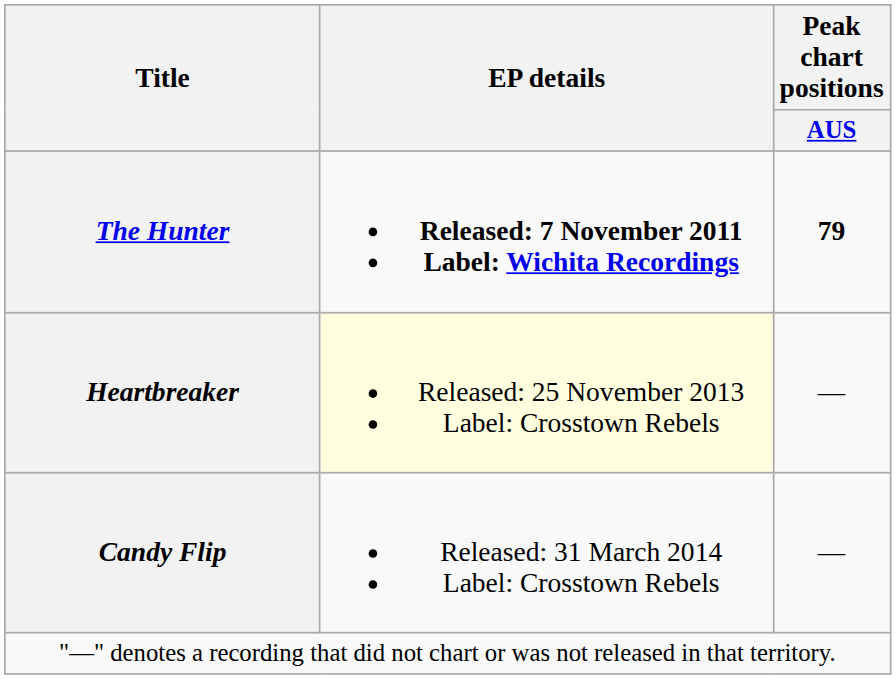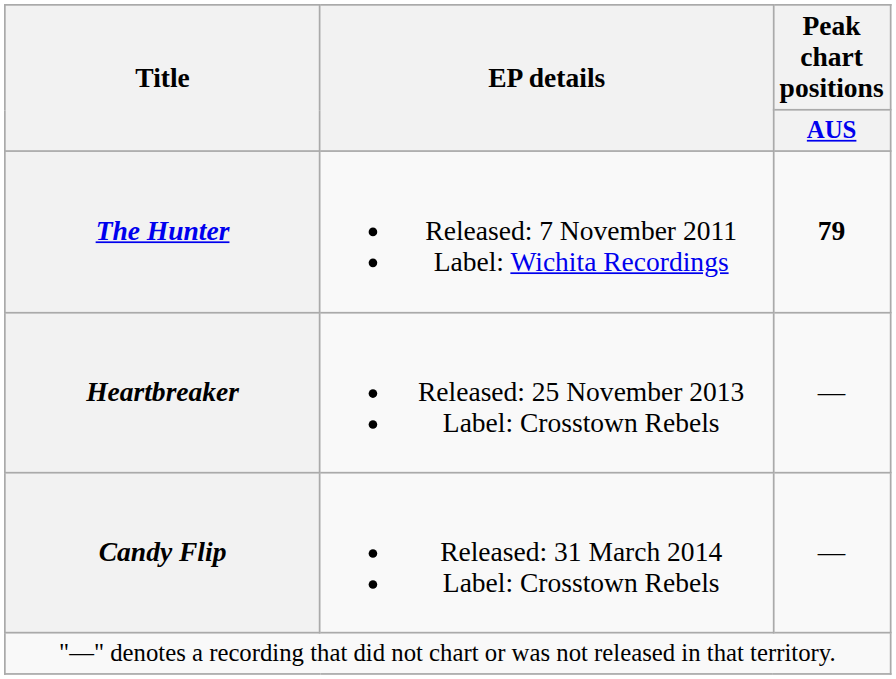(547, 247) bold -> (547, 247) normal
(547, 408) lightyellow background -> (547, 408) no background
